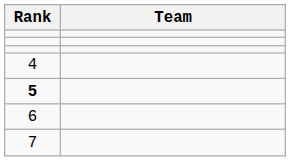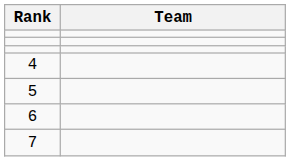(33, 91) bold -> (33, 91) normal
